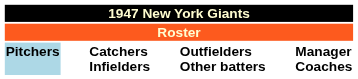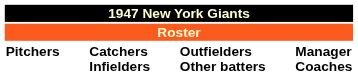(33, 51) lightblue background -> (33, 51) no background
